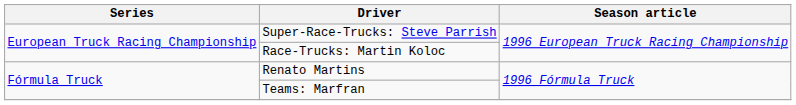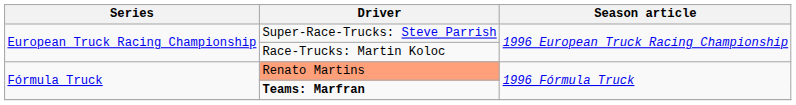(314, 71) no background -> (314, 71) lightsalmon background
(314, 90) normal -> (314, 90) bold
